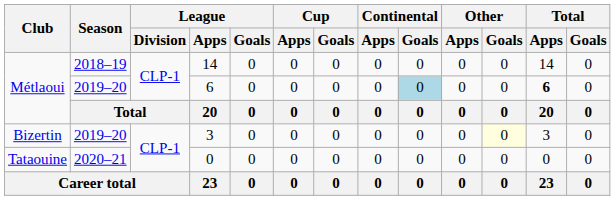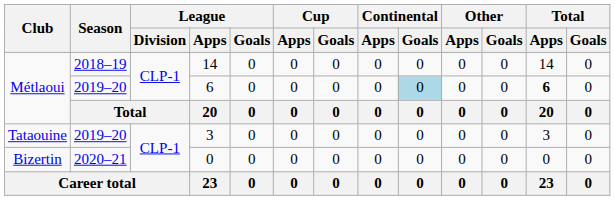(37, 135) Bizertin -> (37, 135) Tataouine
(504, 135) lightyellow background -> (504, 135) no background
(37, 159) Tataouine -> (37, 159) Bizertin
